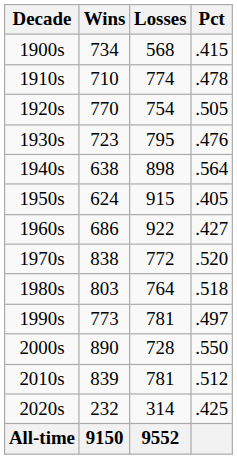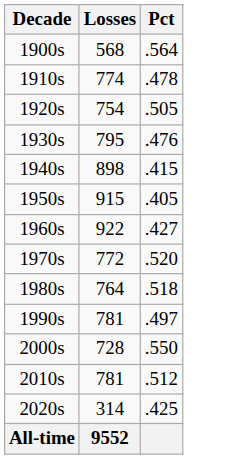- column: (105, 19)
(212, 49) .415 -> (161, 49) .564
(212, 169) .564 -> (161, 169) .415
